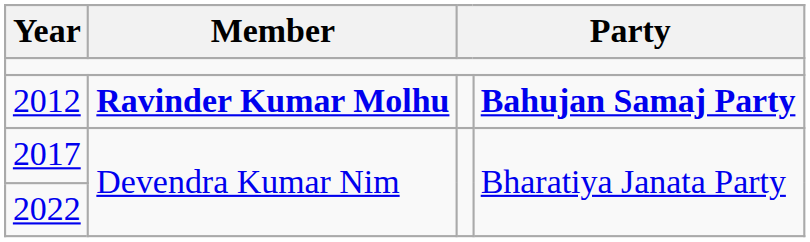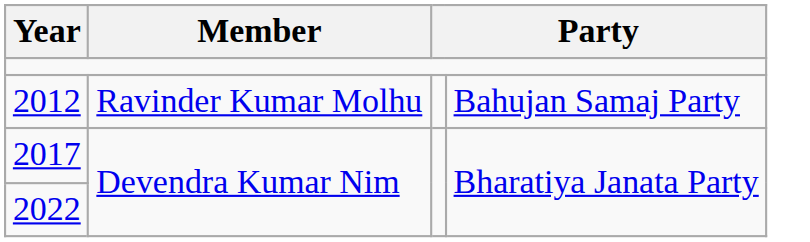(273, 100) bold -> (259, 100) normal
(638, 100) bold -> (597, 100) normal
